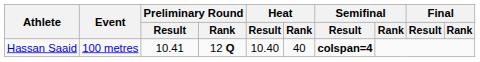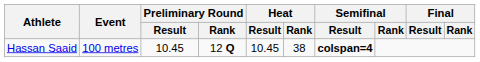(170, 48) 10.41 -> (170, 48) 10.45
(265, 48) 10.40 -> (265, 48) 10.45
(299, 48) 40 -> (299, 48) 38
